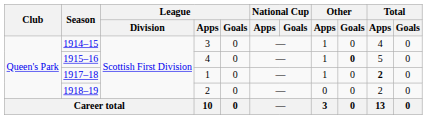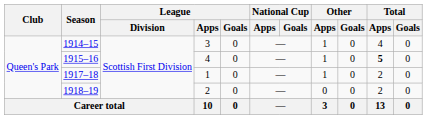(352, 59) bold -> (352, 59) normal
(380, 59) normal -> (380, 59) bold
(380, 75) bold -> (380, 75) normal
